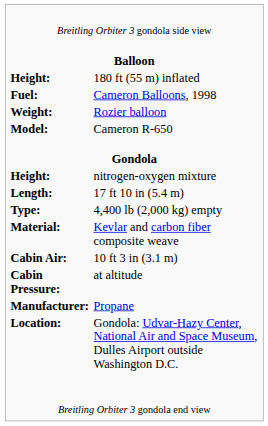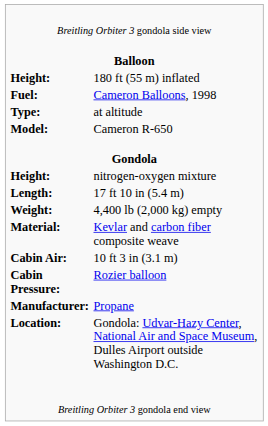(31, 112) Weight: -> (25, 112) Type:
(130, 112) Rozier balloon -> (118, 112) at altitude
(25, 210) Type: -> (31, 210) Weight:
(118, 275) at altitude -> (130, 275) Rozier balloon
